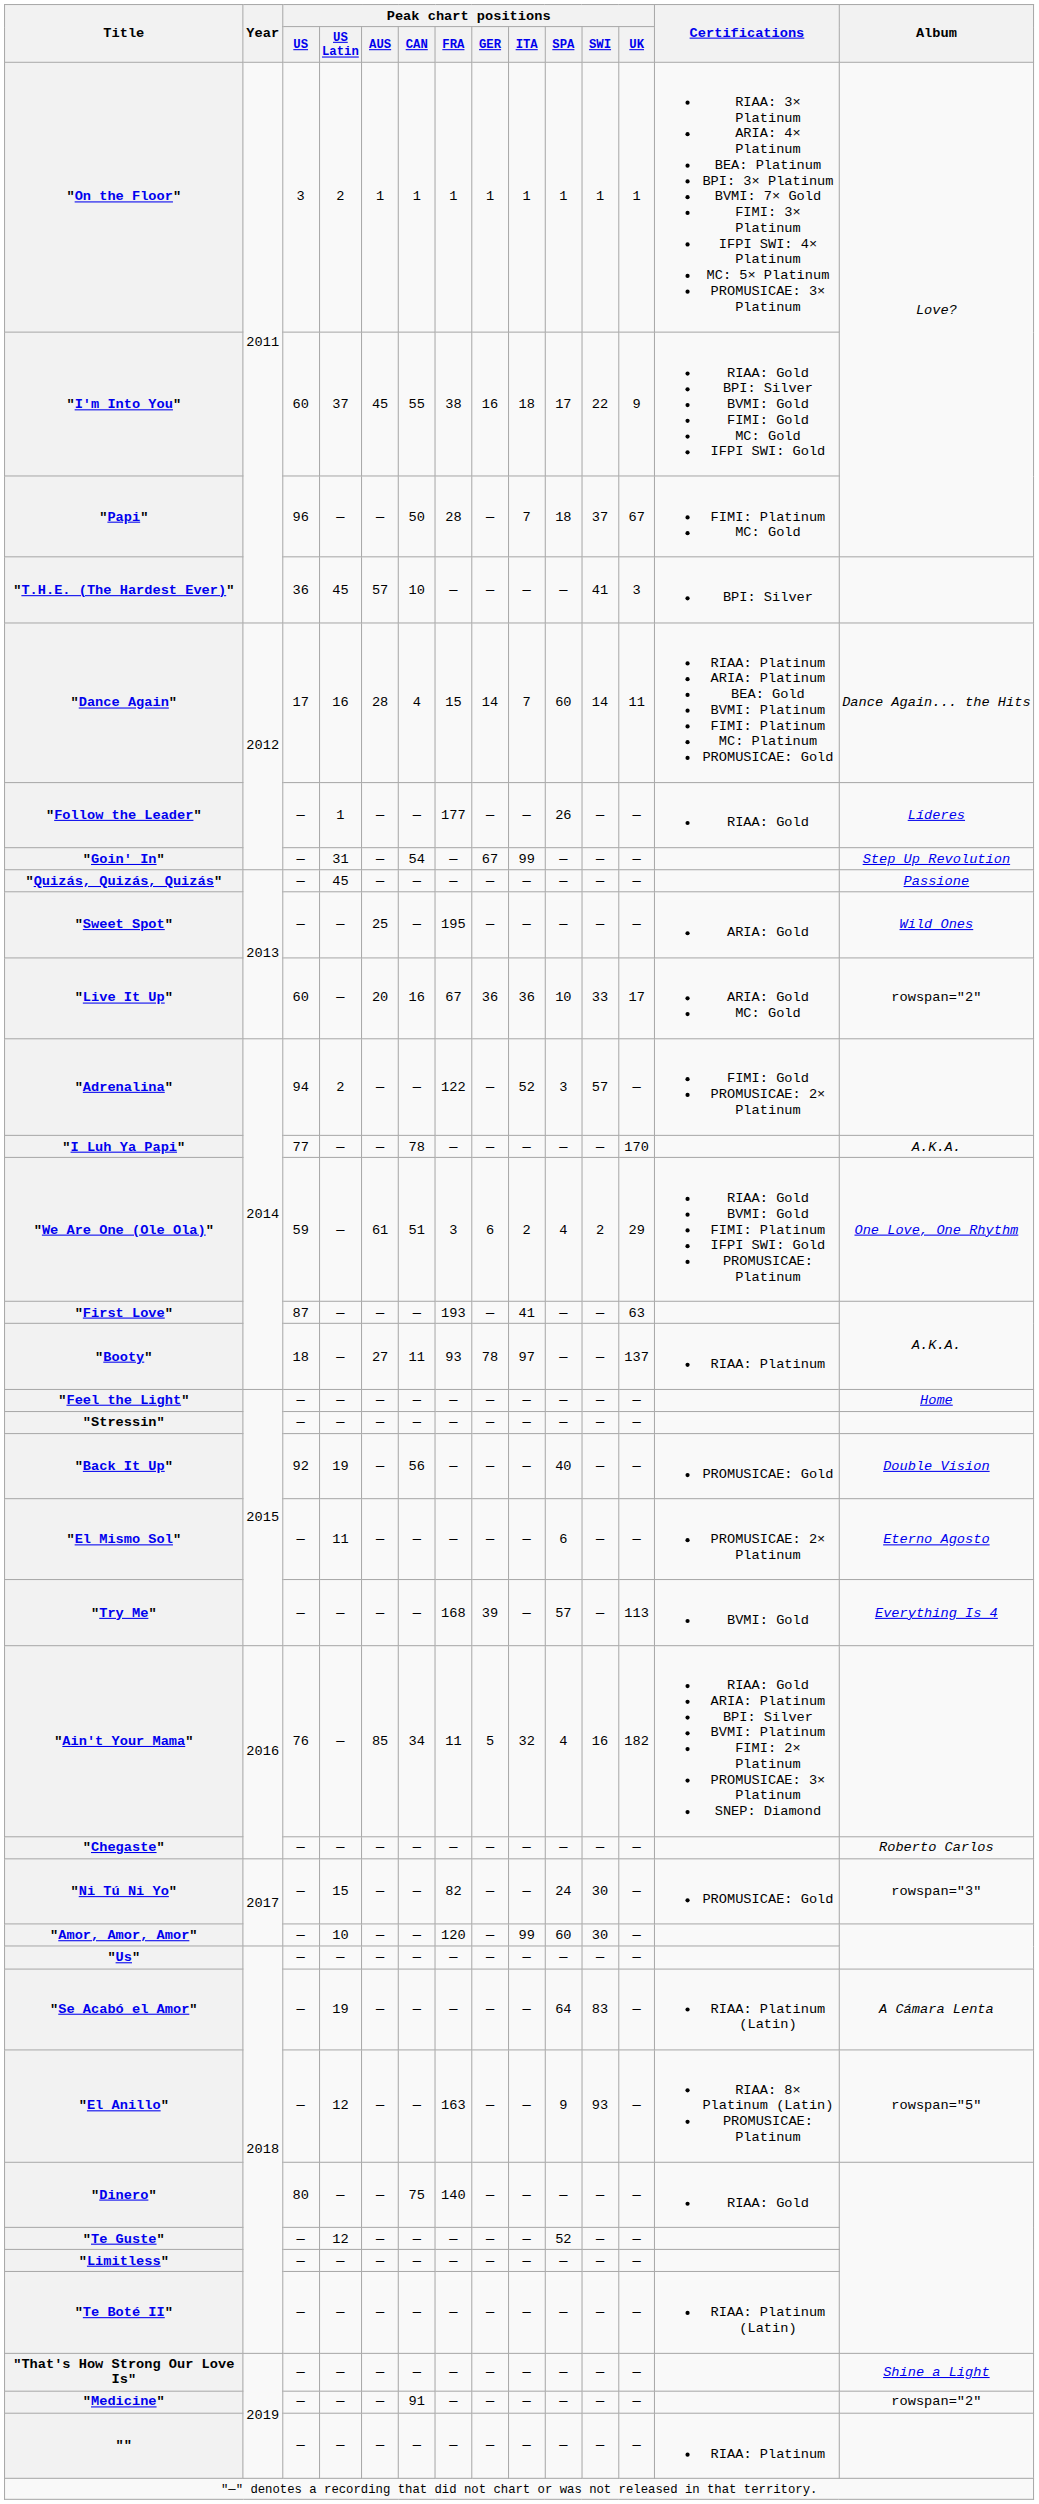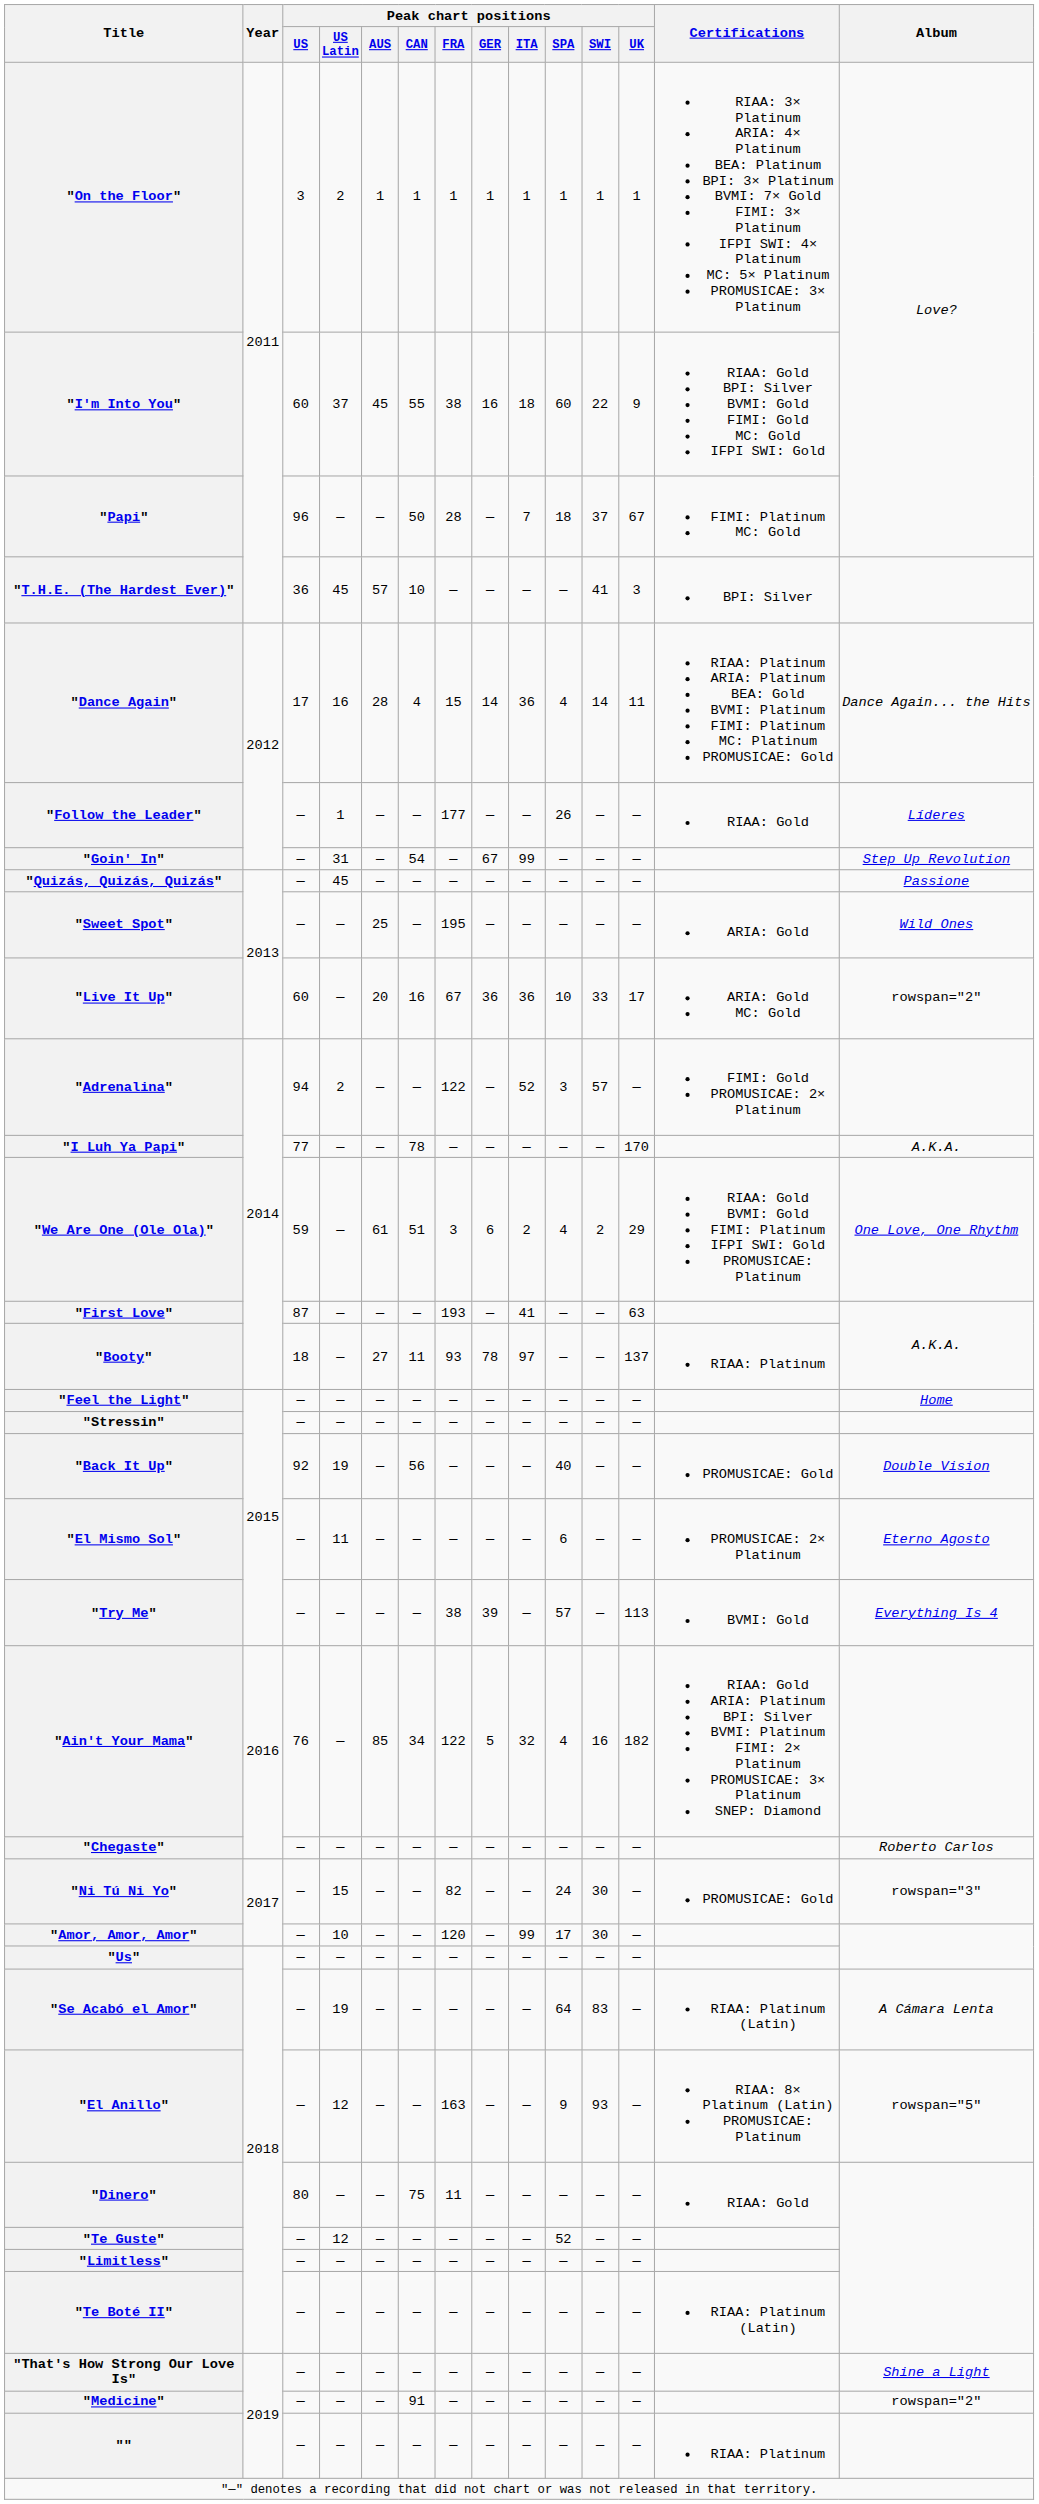(563, 404) 17 -> (563, 404) 60
(527, 702) 7 -> (527, 702) 36
(563, 702) 60 -> (563, 702) 4
(453, 1613) 168 -> (453, 1613) 38
(453, 1741) 11 -> (453, 1741) 122
(563, 1935) 60 -> (563, 1935) 17
(453, 2195) 140 -> (453, 2195) 11
